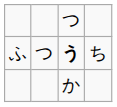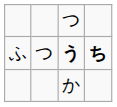(98, 52) normal -> (98, 52) bold
